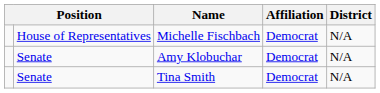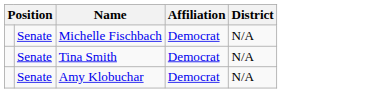(84, 35) House of Representatives -> (34, 35) Senate
rows swapped: (199, 56) <-> (186, 77)
